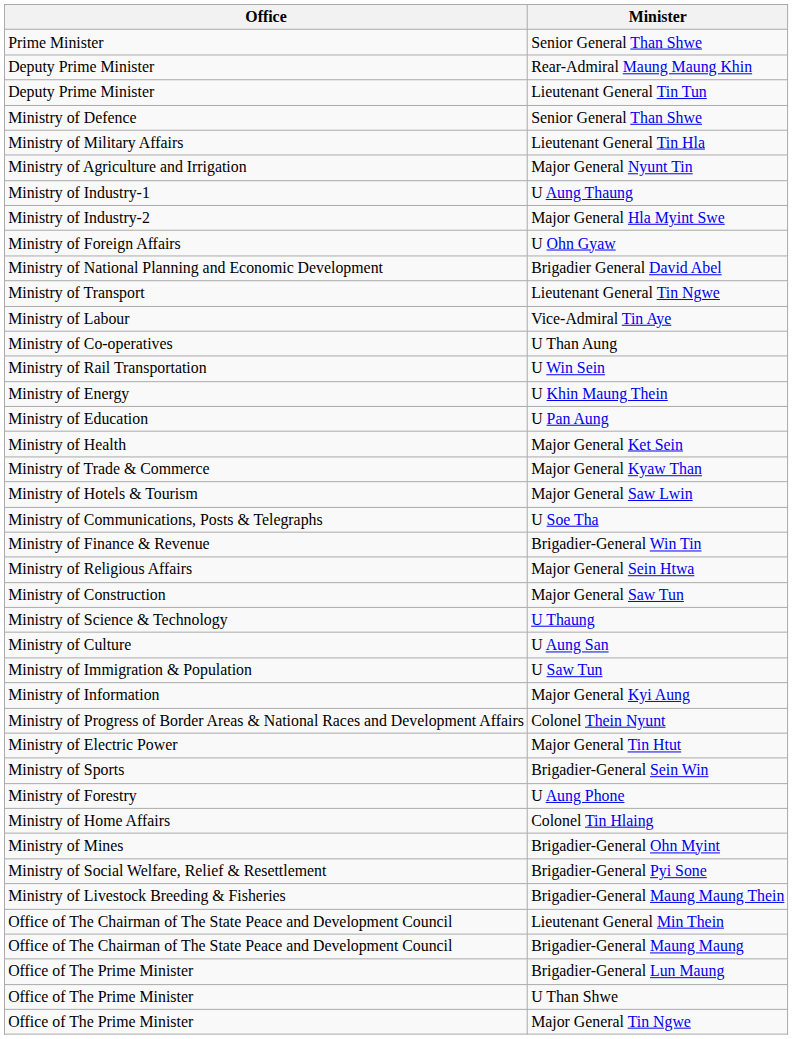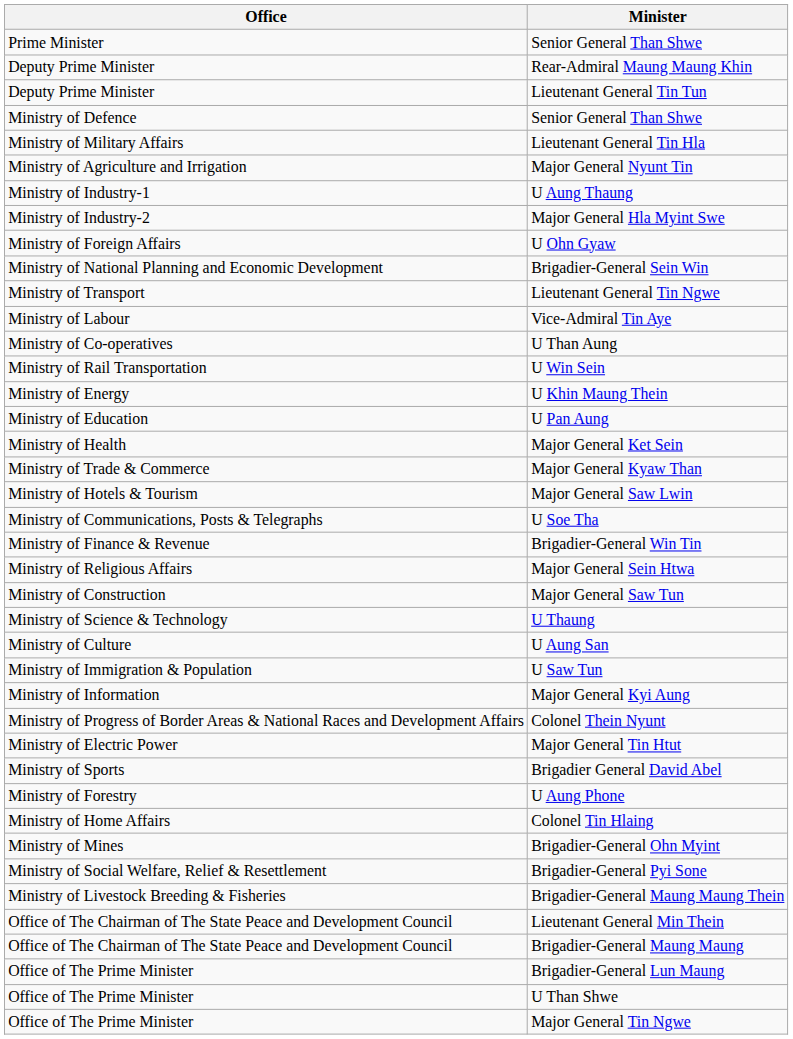(626, 268) Brigadier General David Abel -> (620, 268) Brigadier-General Sein Win
(620, 770) Brigadier-General Sein Win -> (626, 770) Brigadier General David Abel
